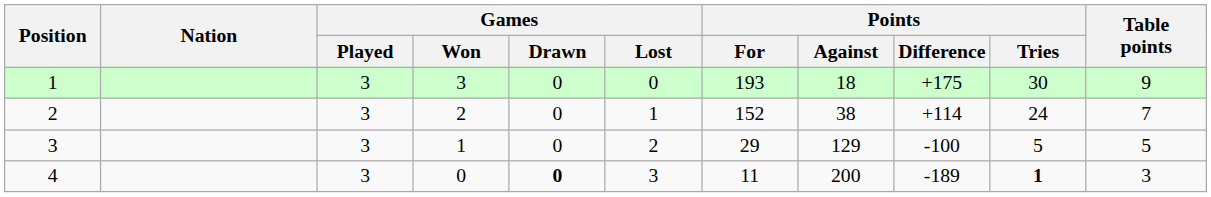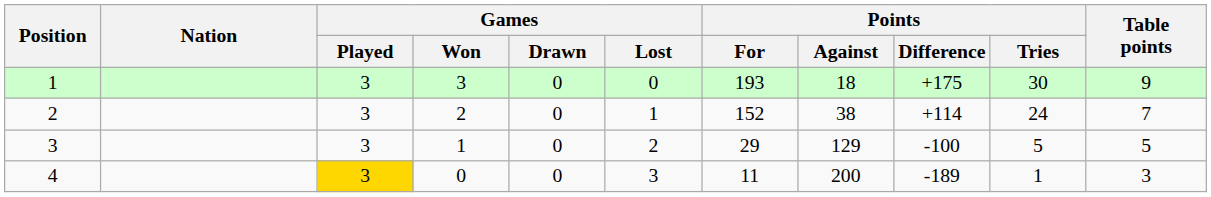(365, 176) no background -> (365, 176) gold background
(557, 176) bold -> (557, 176) normal
(1038, 176) bold -> (1038, 176) normal
